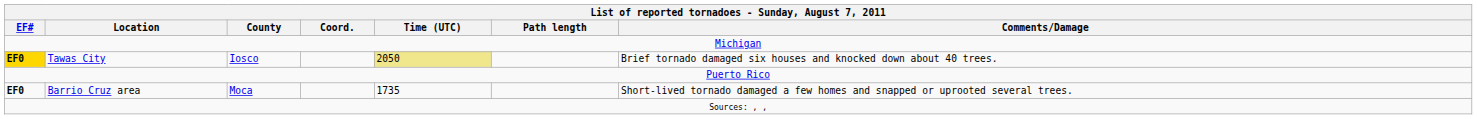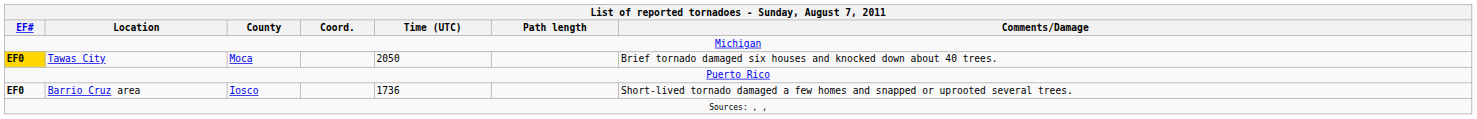(244, 59) Iosco -> (241, 59) Moca
(388, 59) khaki background -> (388, 59) no background
(241, 91) Moca -> (244, 91) Iosco
(388, 91) 1735 -> (388, 91) 1736
